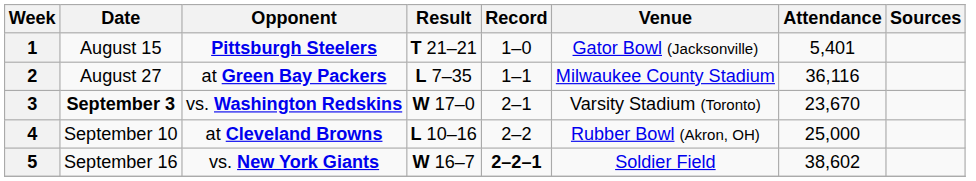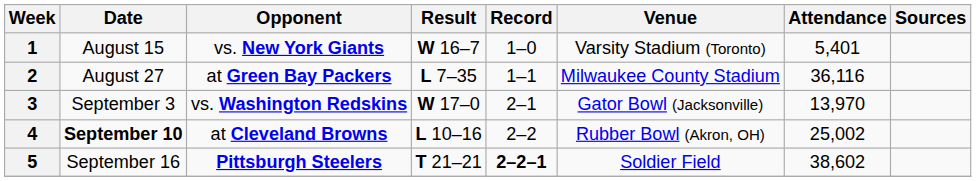(294, 47) Pittsburgh Steelers -> (299, 47) vs. New York Giants
(444, 47) T 21–21 -> (449, 47) W 16–7
(665, 47) Gator Bowl (Jacksonville) -> (670, 47) Varsity Stadium (Toronto)
(121, 104) bold -> (123, 104) normal
(665, 104) Varsity Stadium (Toronto) -> (670, 104) Gator Bowl (Jacksonville)
(832, 104) 23,670 -> (837, 104) 13,970
(121, 133) normal -> (123, 133) bold
(832, 133) 25,000 -> (837, 133) 25,002
(294, 162) vs. New York Giants -> (299, 162) Pittsburgh Steelers
(444, 162) W 16–7 -> (449, 162) T 21–21
